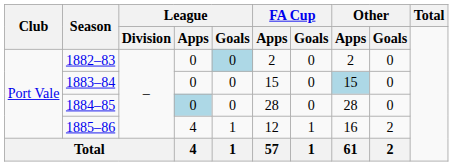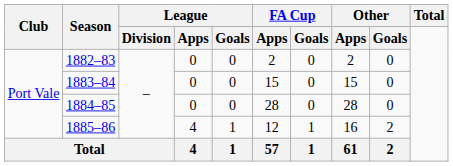(232, 60) lightblue background -> (232, 60) no background
(351, 82) lightblue background -> (351, 82) no background
(193, 104) lightblue background -> (193, 104) no background
